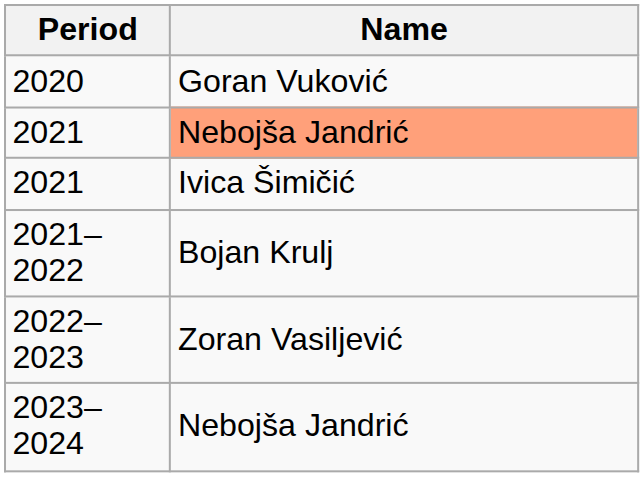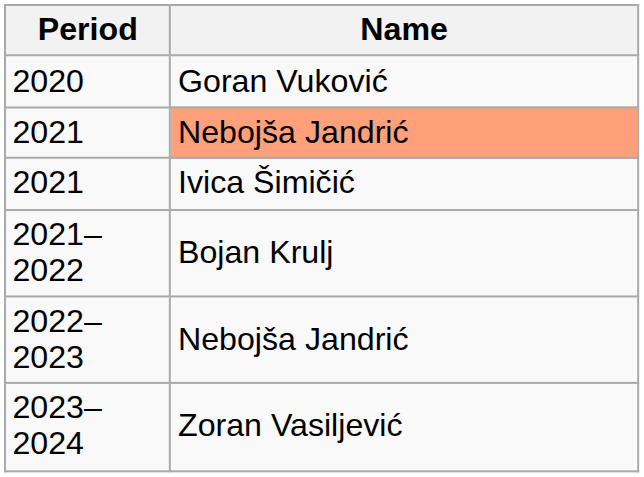(290, 339) Zoran Vasiljević -> (293, 339) Nebojša Jandrić
(293, 426) Nebojša Jandrić -> (290, 426) Zoran Vasiljević
